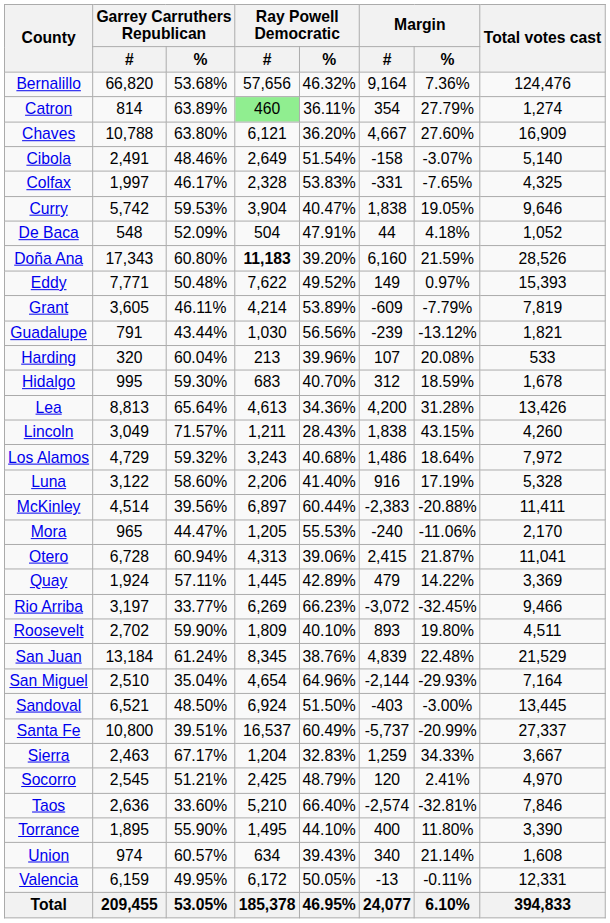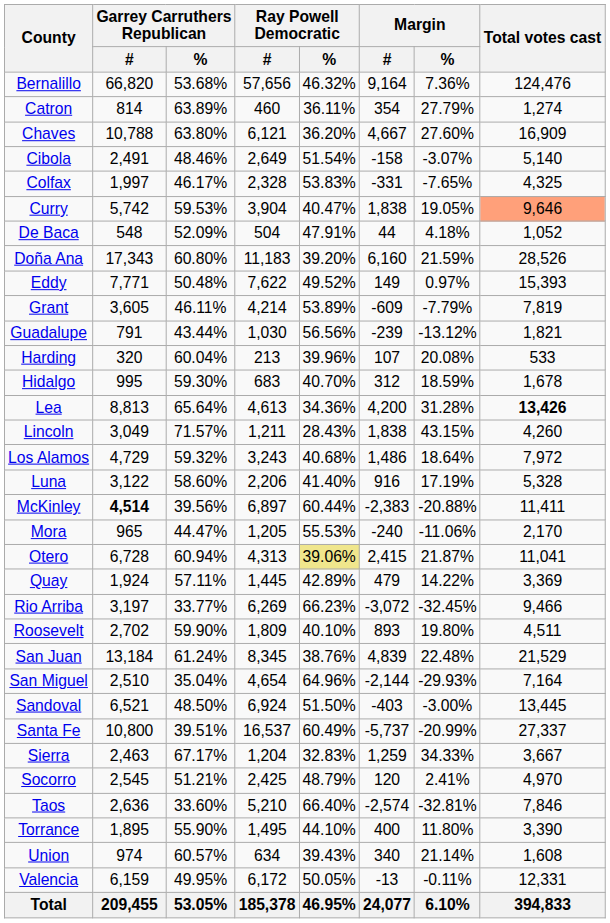(267, 109) lightgreen background -> (267, 109) no background
(543, 208) no background -> (543, 208) lightsalmon background
(267, 258) bold -> (267, 258) normal
(543, 407) normal -> (543, 407) bold
(129, 507) normal -> (129, 507) bold
(329, 556) no background -> (329, 556) khaki background
